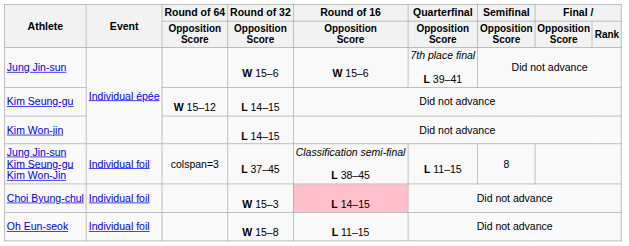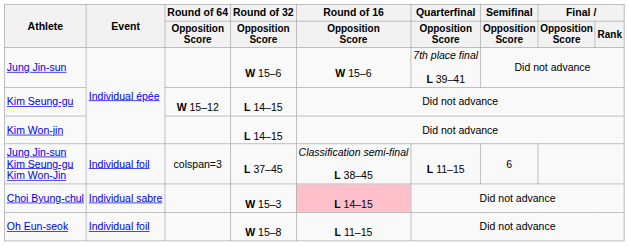(506, 165) 8 -> (509, 165) 6
(119, 199) Individual foil -> (126, 199) Individual sabre
